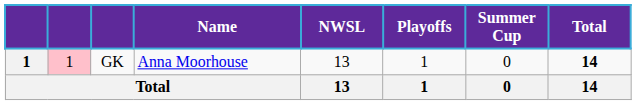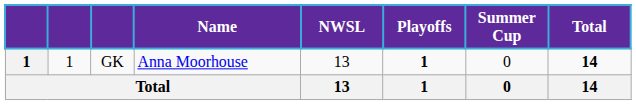(69, 61) pink background -> (69, 61) no background
(424, 61) normal -> (424, 61) bold
